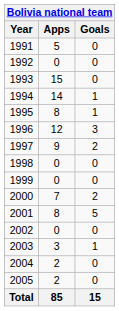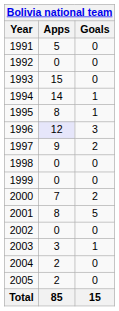(57, 130) no background -> (57, 130) lavender background
